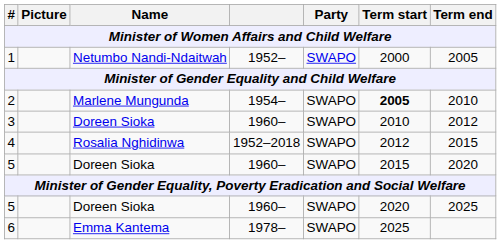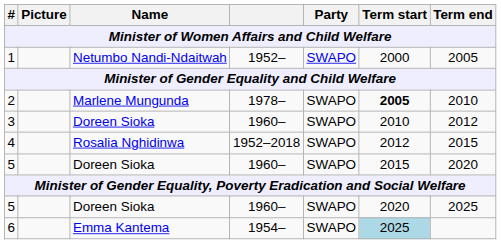(267, 100) 1954– -> (267, 100) 1978–
(267, 228) 1978– -> (267, 228) 1954–
(395, 228) no background -> (395, 228) lightblue background
